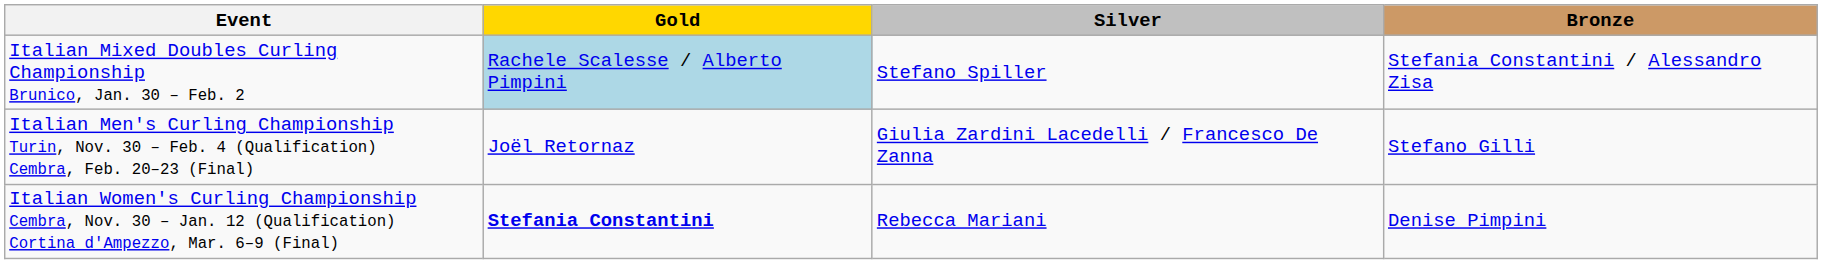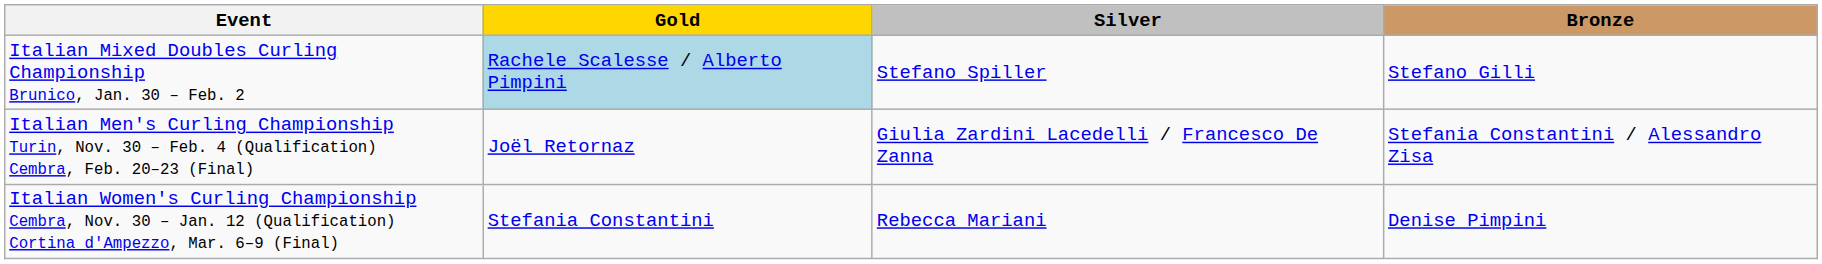(1575, 73) Stefania Constantini / Alessandro Zisa -> (1462, 73) Stefano Gilli
(1462, 147) Stefano Gilli -> (1575, 147) Stefania Constantini / Alessandro Zisa
(601, 221) bold -> (601, 221) normal
